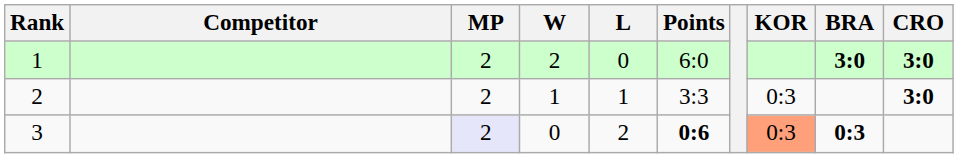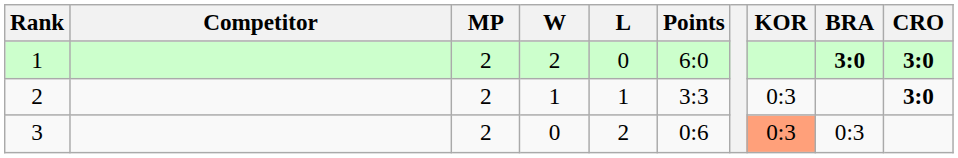(486, 133) lavender background -> (486, 133) no background
(694, 133) bold -> (694, 133) normal
(850, 133) bold -> (850, 133) normal
